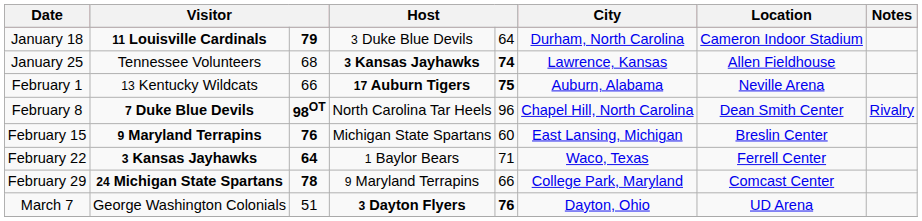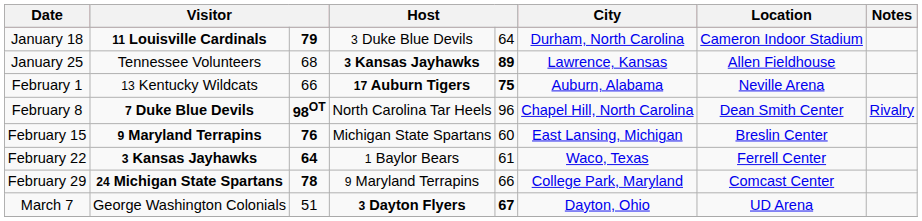(506, 62) 74 -> (506, 62) 89
(506, 158) 71 -> (506, 158) 61
(506, 204) 76 -> (506, 204) 67
